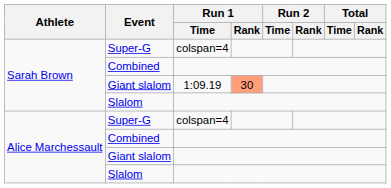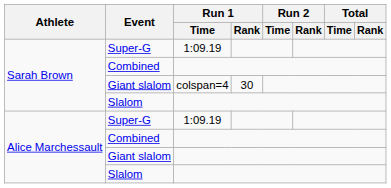(202, 49) colspan=4 -> (202, 49) 1:09.19
(202, 85) 1:09.19 -> (202, 85) colspan=4
(247, 85) lightsalmon background -> (247, 85) no background
(202, 121) colspan=4 -> (202, 121) 1:09.19
